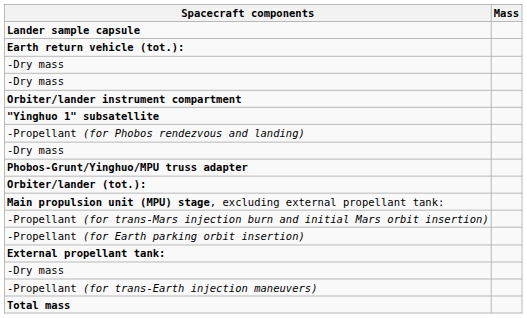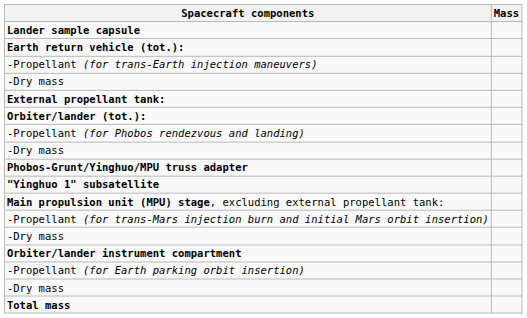(35, 64) -Dry mass -> (162, 64) -Propellant (for trans-Earth injection maneuvers)
(124, 99) Orbiter/lander instrument compartment -> (86, 99) External propellant tank:
(83, 116) "Yinghuo 1" subsatellite -> (77, 116) Orbiter/lander (tot.):
(77, 185) Orbiter/lander (tot.): -> (83, 185) "Yinghuo 1" subsatellite
(156, 236) -Propellant (for Earth parking orbit insertion) -> (35, 236) -Dry mass
(86, 253) External propellant tank: -> (124, 253) Orbiter/lander instrument compartment
(35, 270) -Dry mass -> (156, 270) -Propellant (for Earth parking orbit insertion)
(162, 288) -Propellant (for trans-Earth injection maneuvers) -> (35, 288) -Dry mass
